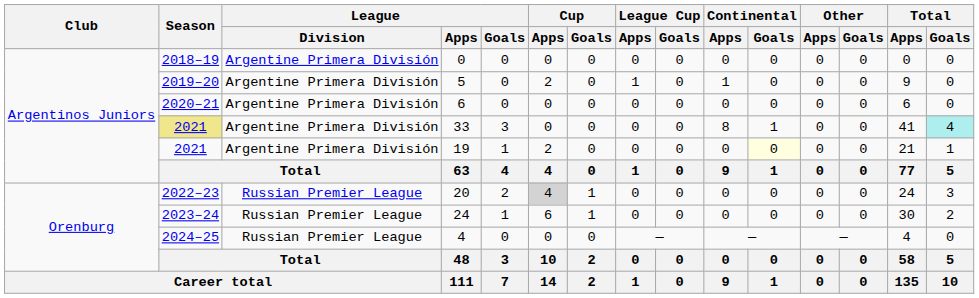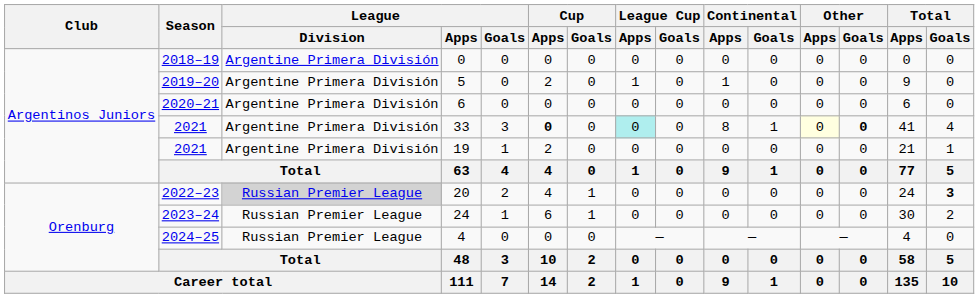(190, 127) khaki background -> (190, 127) no background
(548, 127) normal -> (548, 127) bold
(635, 127) no background -> (635, 127) paleturquoise background
(820, 127) no background -> (820, 127) lightyellow background
(863, 127) normal -> (863, 127) bold
(950, 127) paleturquoise background -> (950, 127) no background
(774, 149) lightyellow background -> (774, 149) no background
(332, 194) no background -> (332, 194) lightgrey background
(548, 194) lightgrey background -> (548, 194) no background
(950, 194) normal -> (950, 194) bold
